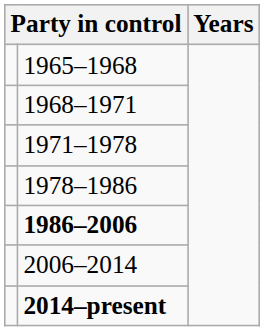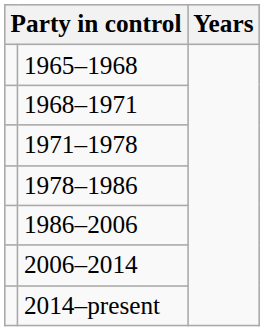(80, 225) bold -> (81, 225) normal
(95, 305) bold -> (92, 305) normal
